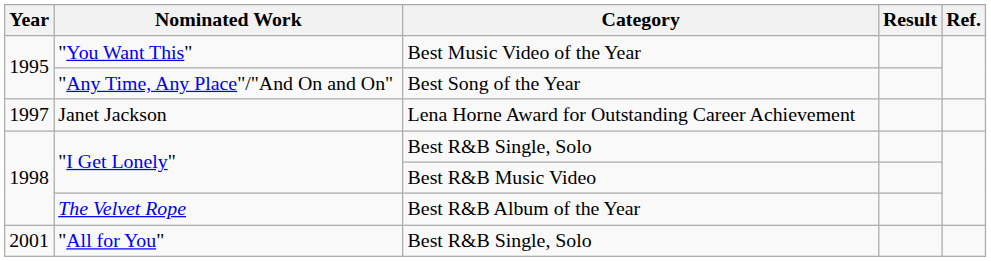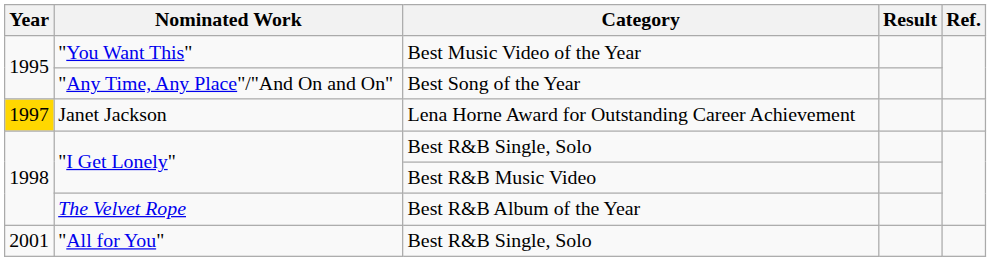(29, 114) no background -> (29, 114) gold background
